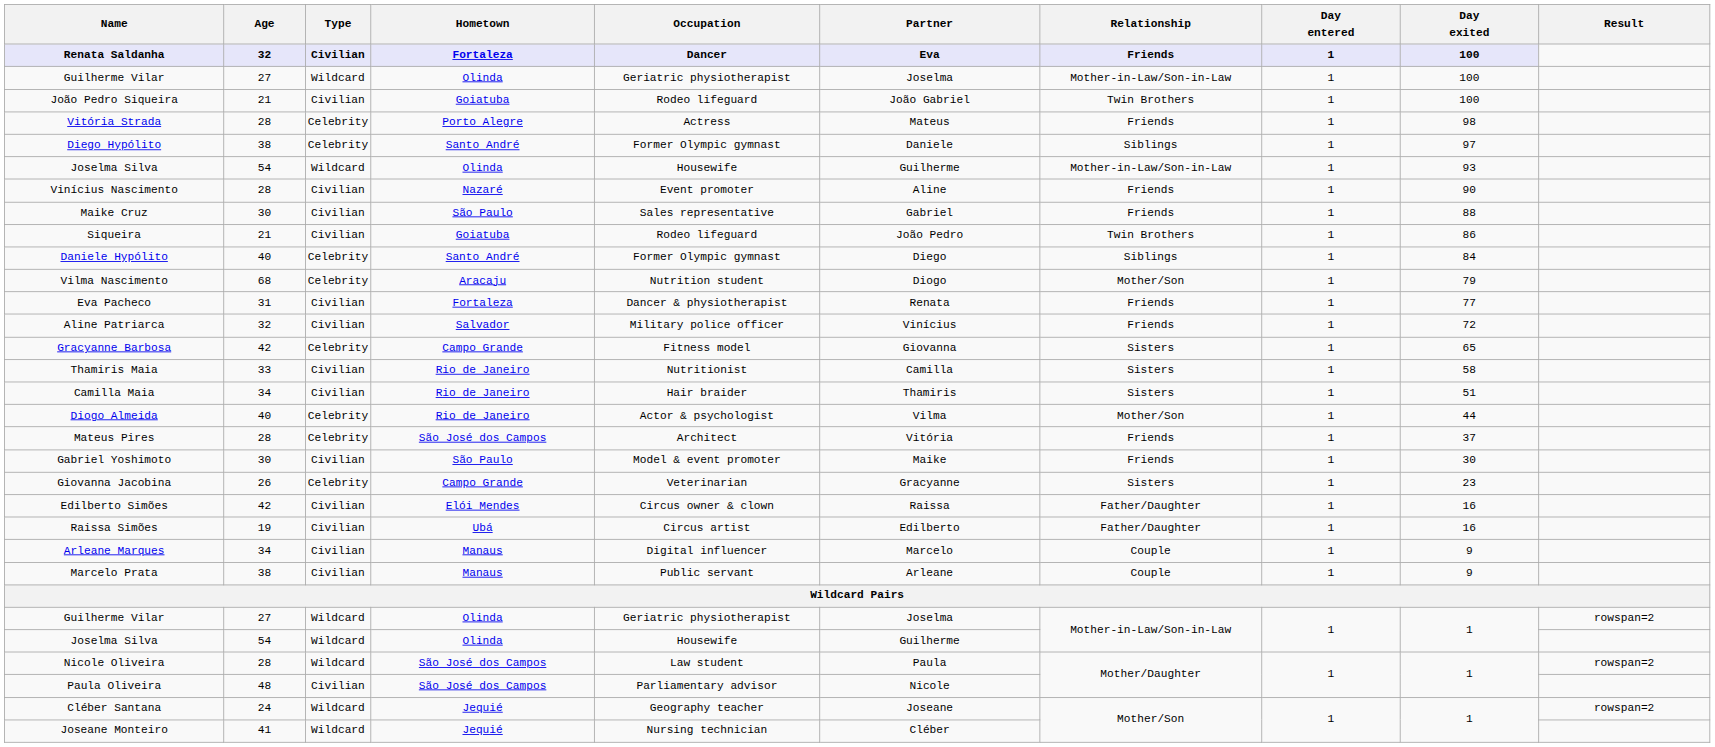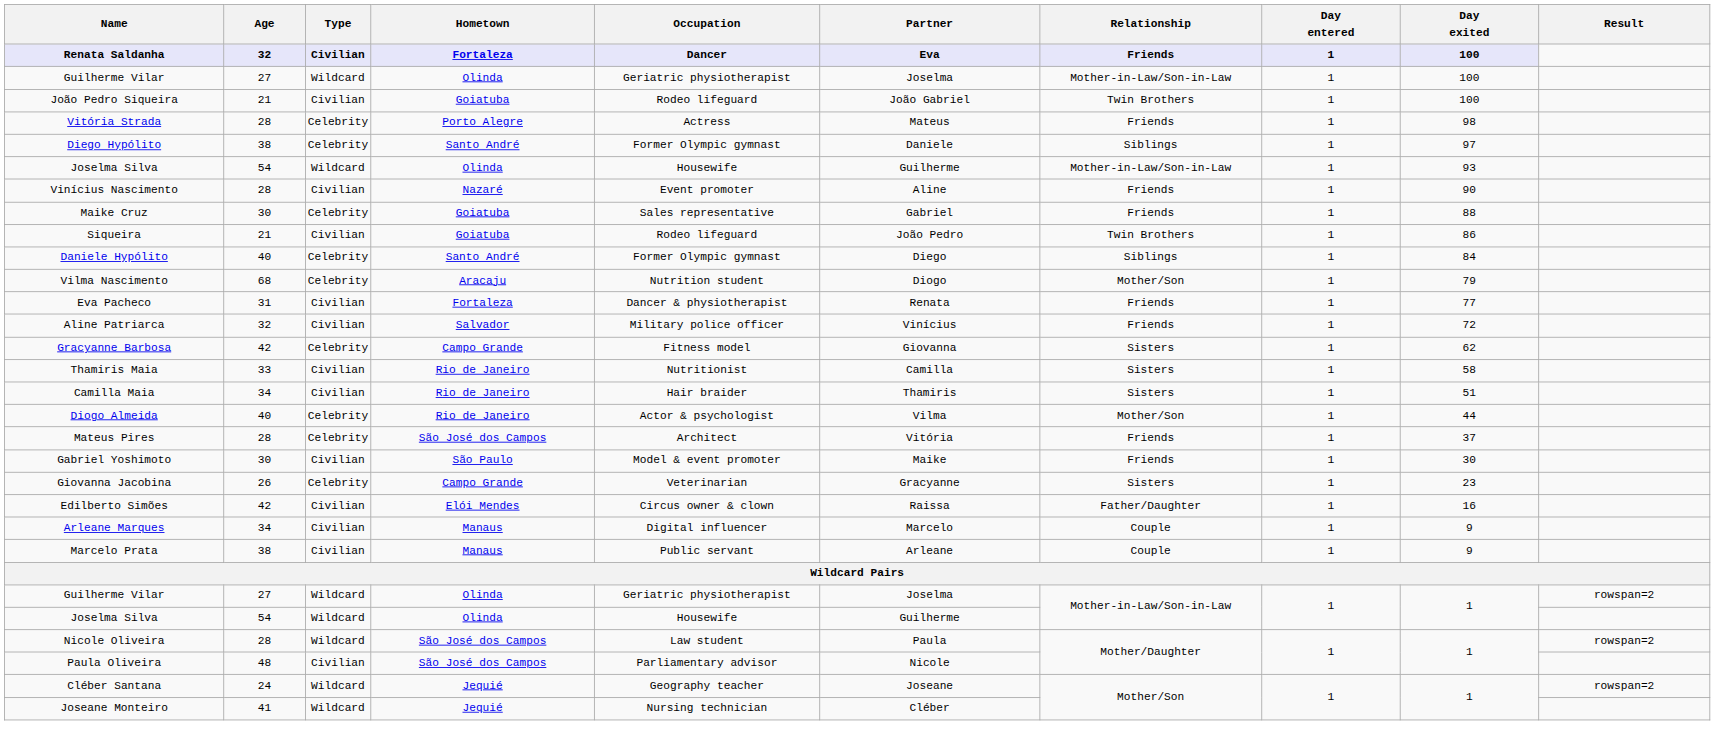(338, 213) Civilian -> (338, 213) Celebrity
(483, 213) São Paulo -> (483, 213) Goiatuba
(1469, 348) 65 -> (1469, 348) 62
- row: (114, 528)
